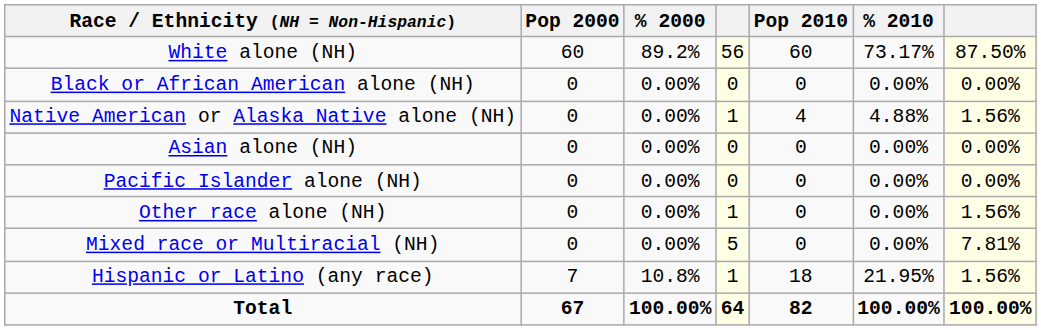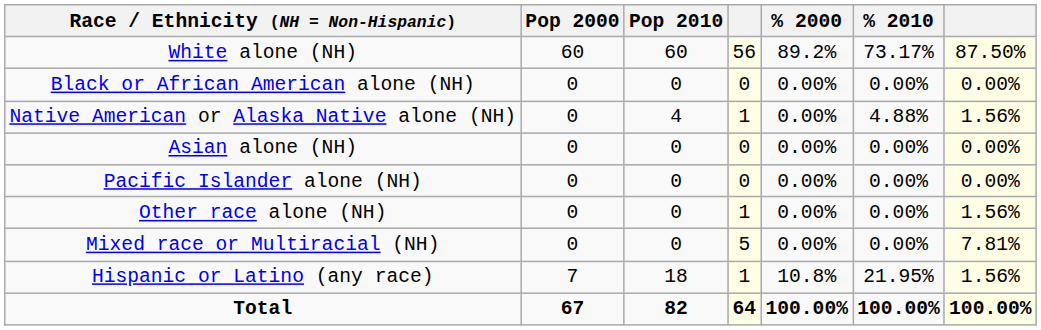columns swapped: (801, 21) <-> (670, 21)
